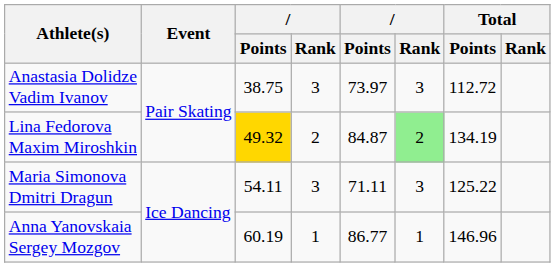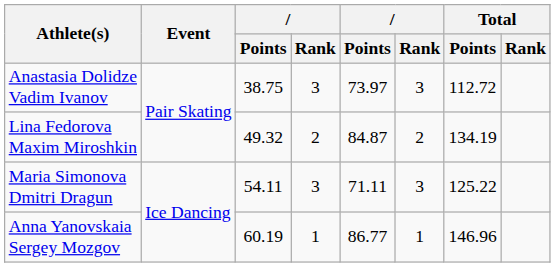(263, 137) gold background -> (263, 137) no background
(420, 137) lightgreen background -> (420, 137) no background
